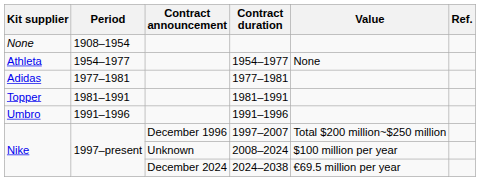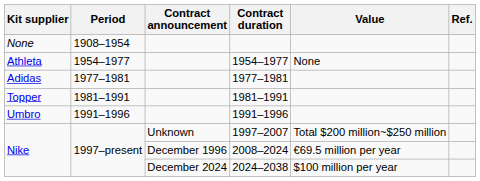(187, 132) December 1996 -> (171, 132) Unknown
(171, 150) Unknown -> (187, 150) December 1996
(345, 150) $100 million per year -> (347, 150) €69.5 million per year
(347, 168) €69.5 million per year -> (345, 168) $100 million per year
